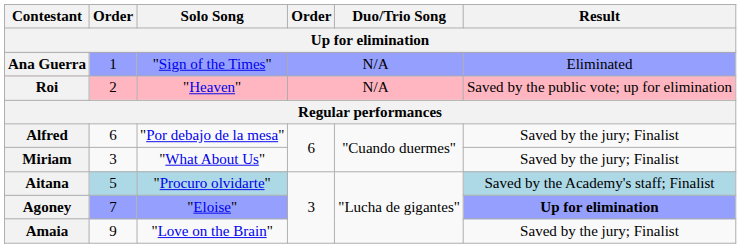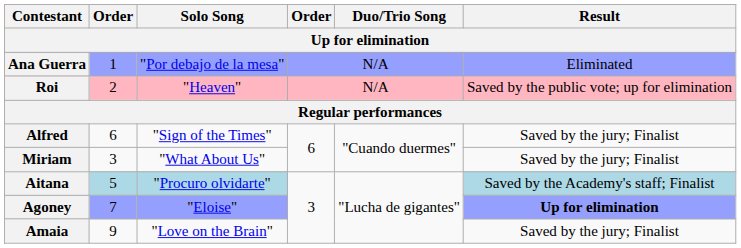(212, 64) "Sign of the Times" -> (212, 64) "Por debajo de la mesa"
(212, 135) "Por debajo de la mesa" -> (212, 135) "Sign of the Times"
